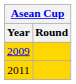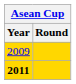(18, 70) normal -> (18, 70) bold
